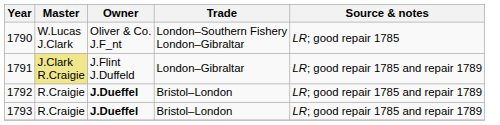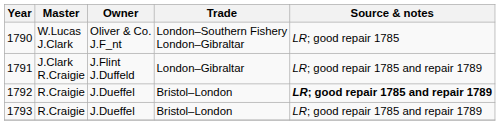(61, 68) khaki background -> (61, 68) no background
(114, 93) bold -> (112, 93) normal
(387, 93) normal -> (392, 93) bold
(114, 111) bold -> (112, 111) normal
